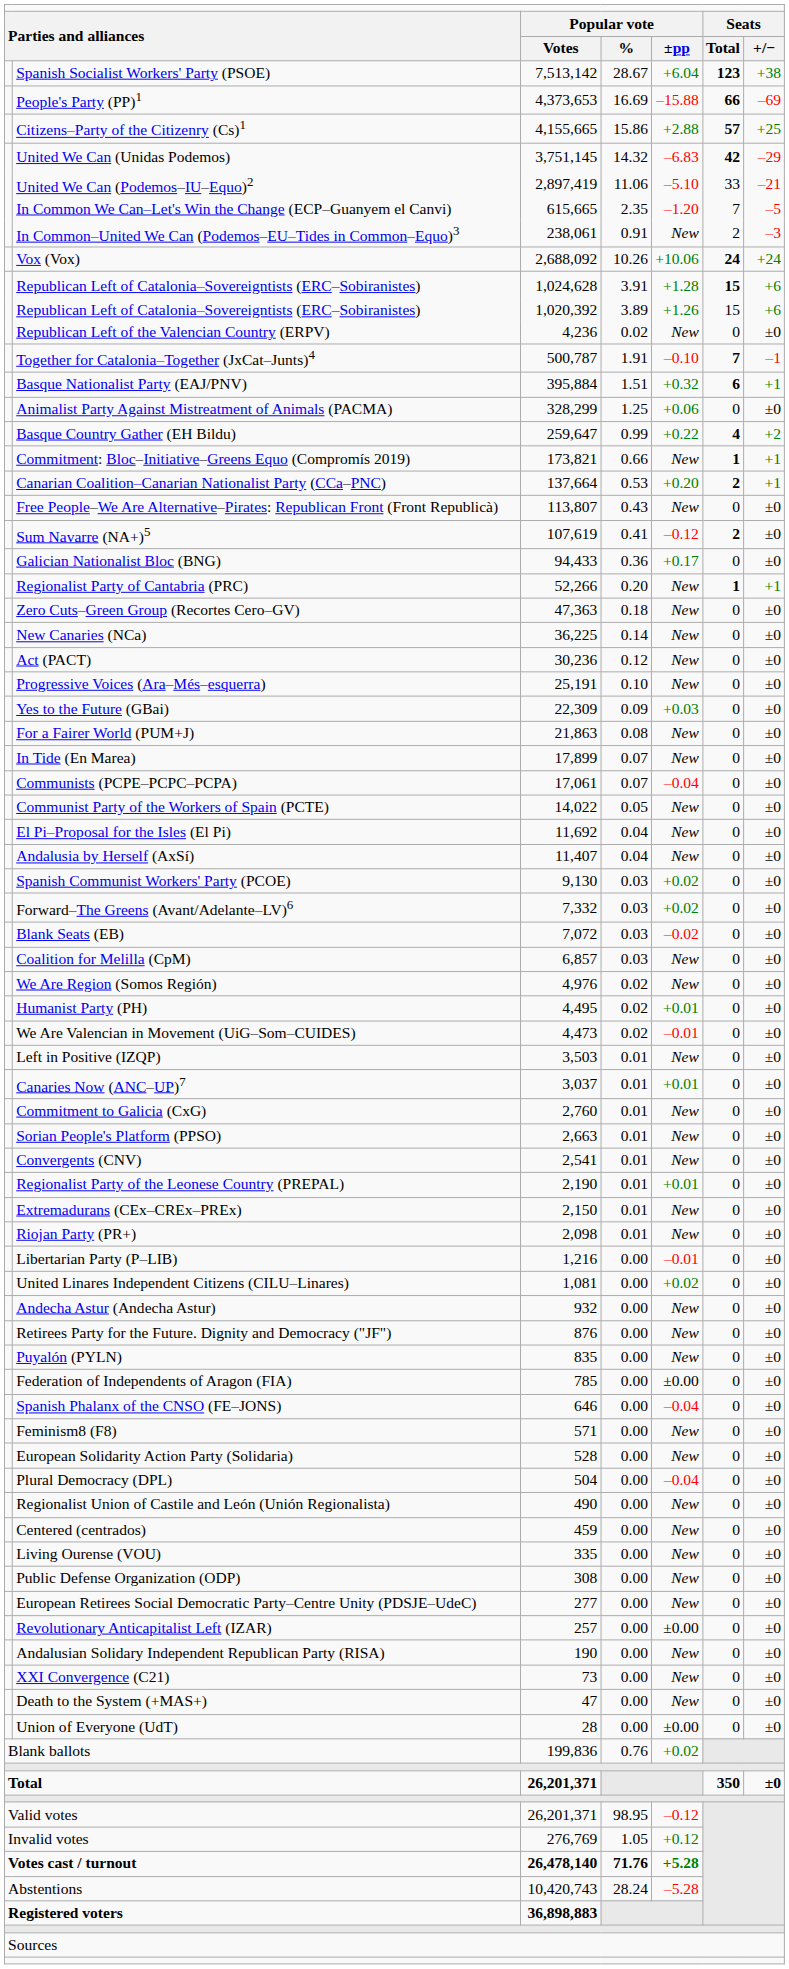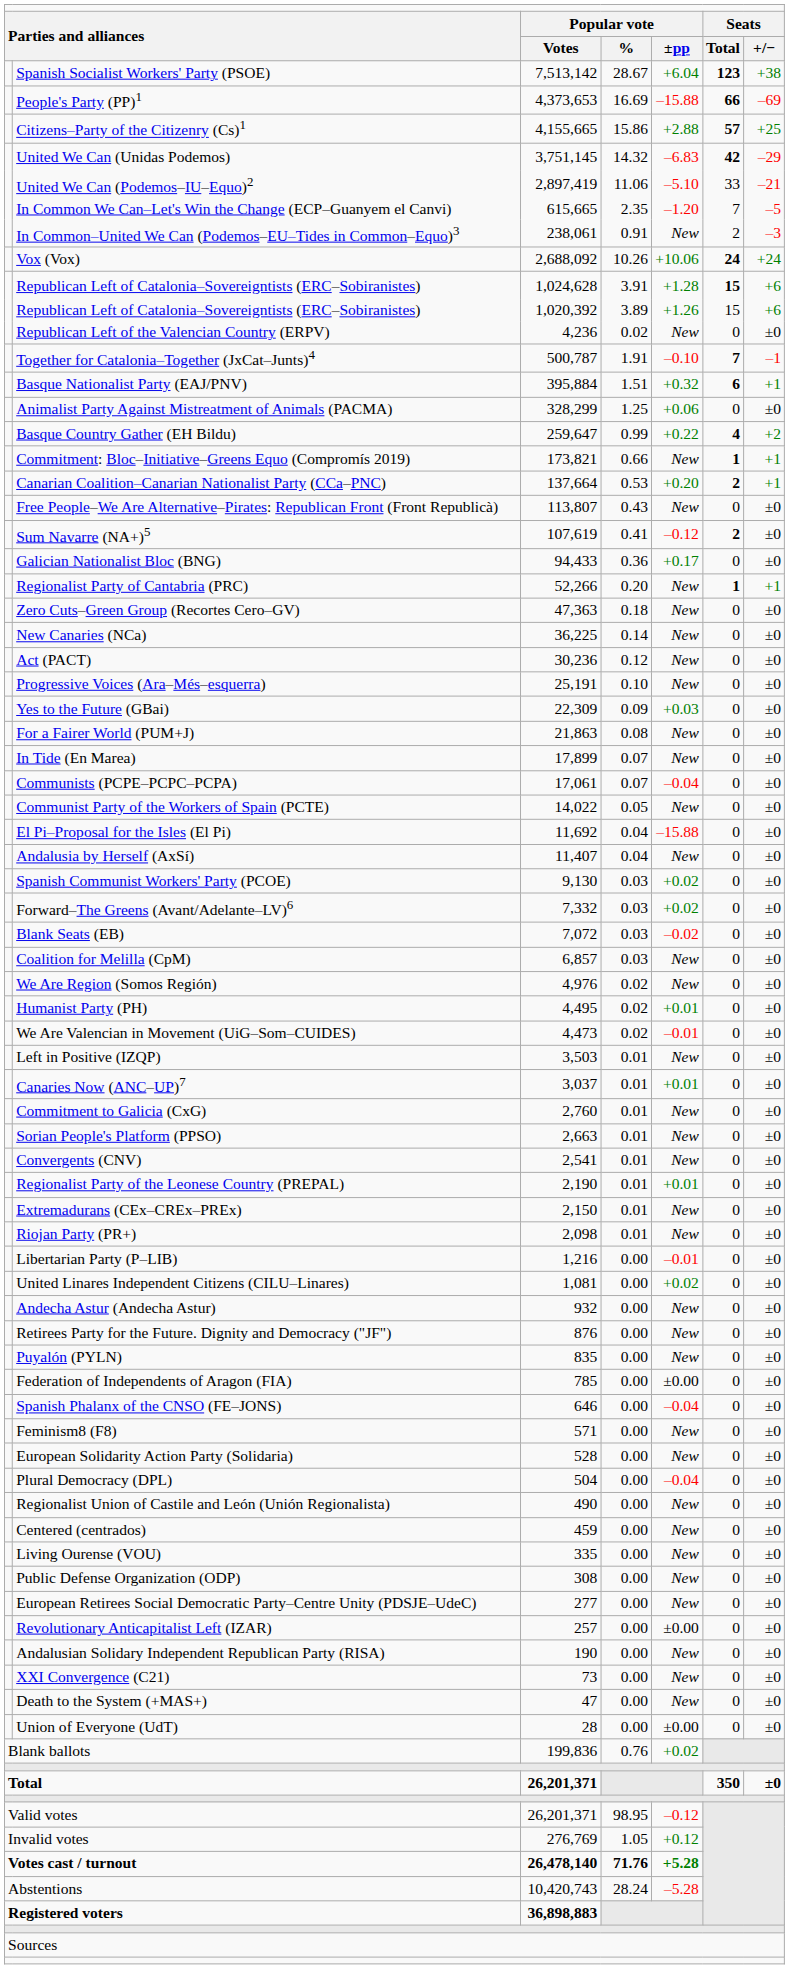(685, 831) New -> (678, 831) –15.88
